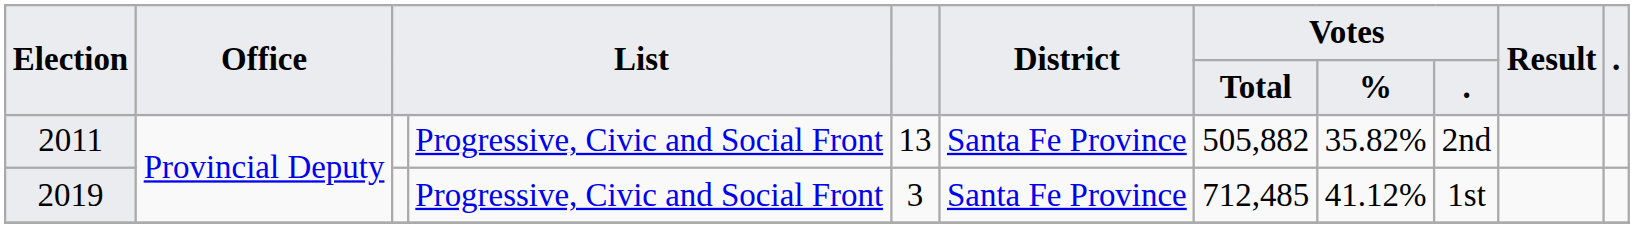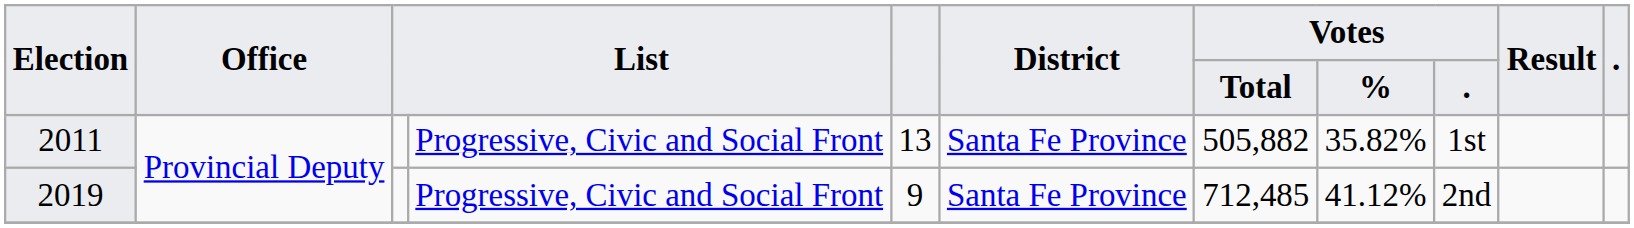(1467, 140) 2nd -> (1467, 140) 1st
(915, 195) 3 -> (915, 195) 9
(1467, 195) 1st -> (1467, 195) 2nd
